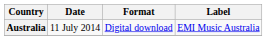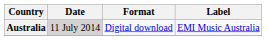(75, 27) no background -> (75, 27) lightgrey background
